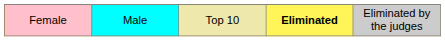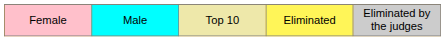(310, 20) bold -> (310, 20) normal
